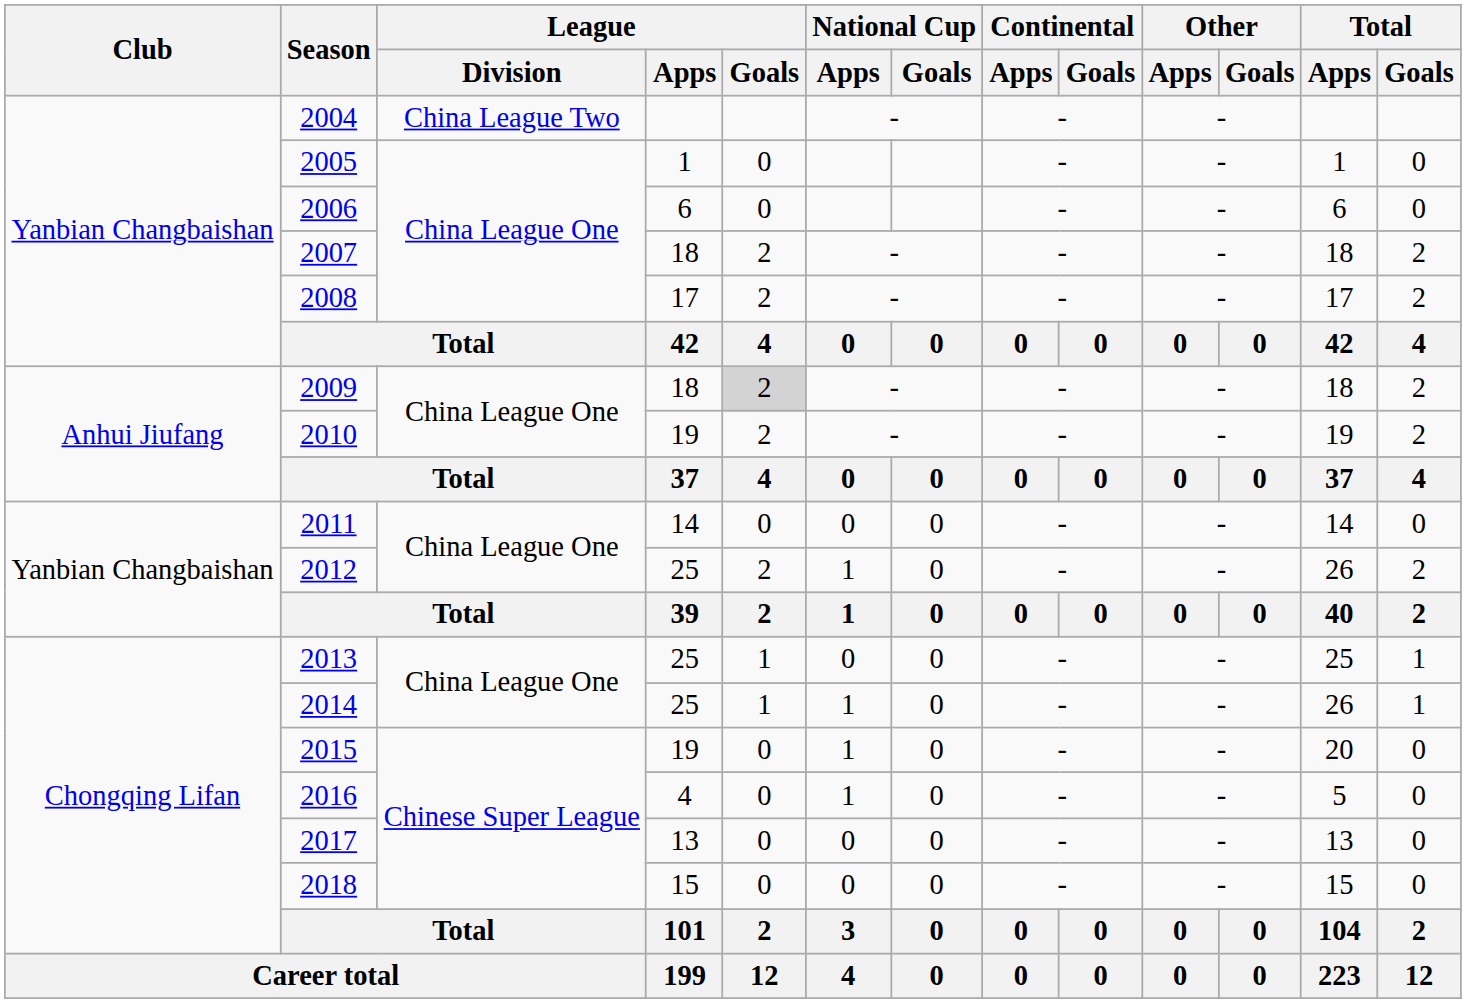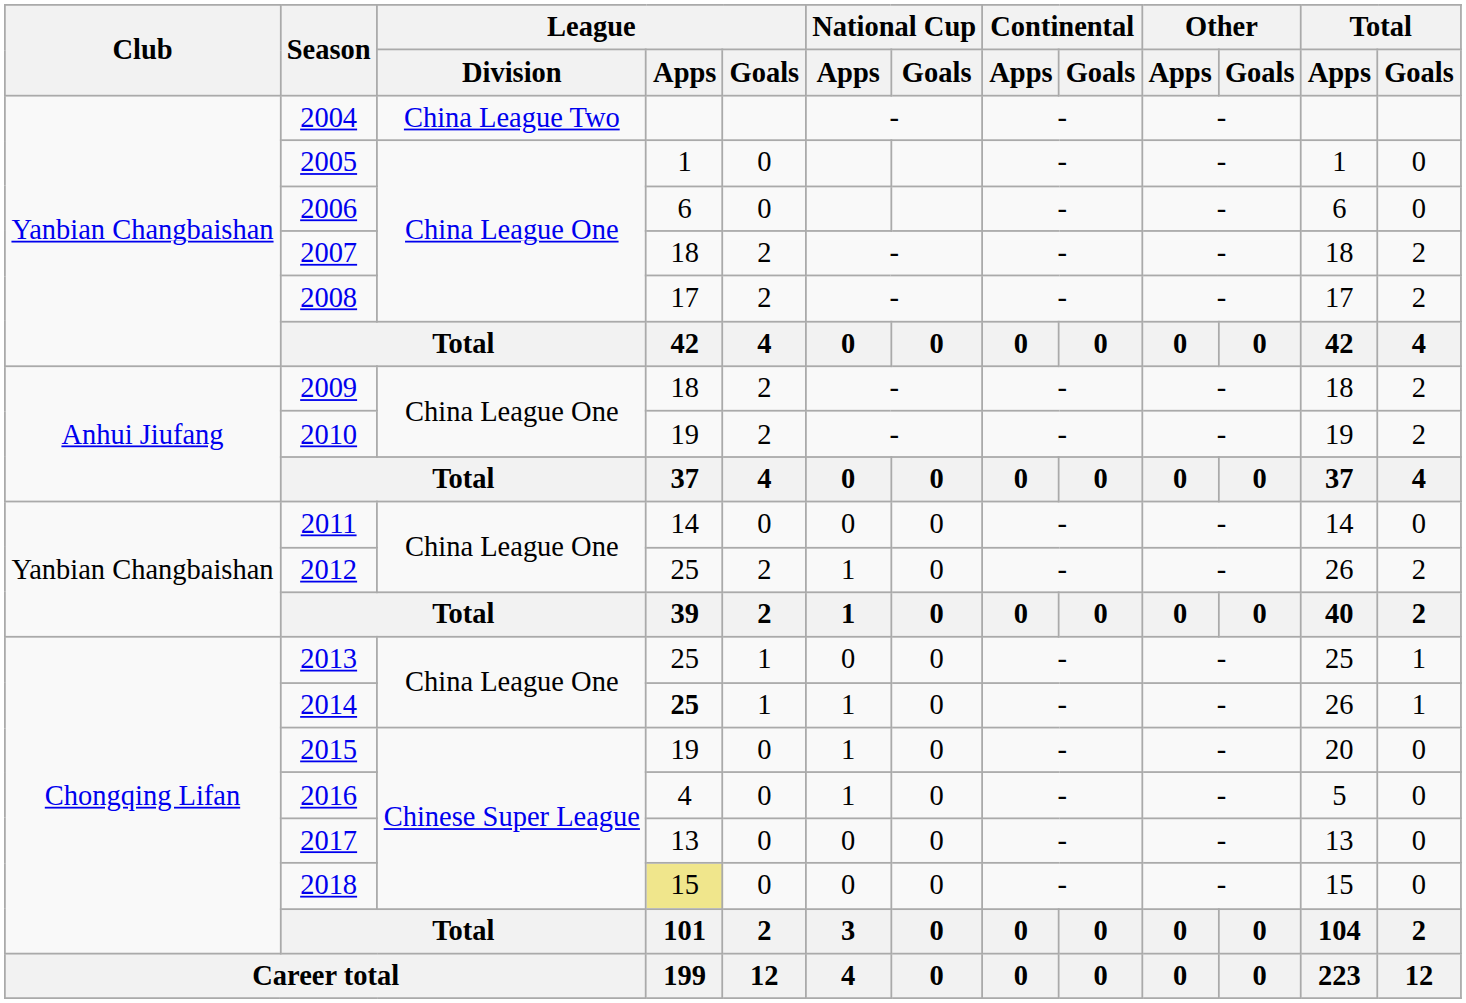(764, 388) lightgrey background -> (764, 388) no background
(685, 704) normal -> (685, 704) bold
(685, 885) no background -> (685, 885) khaki background
